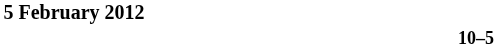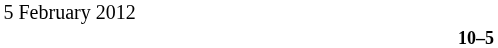(74, 12) bold -> (70, 12) normal
